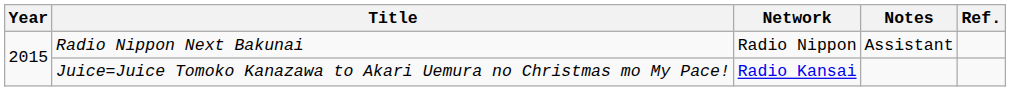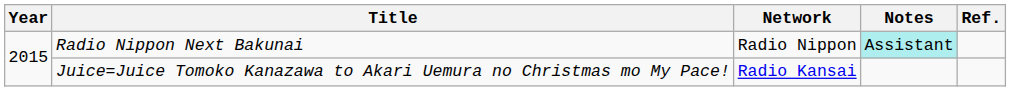(909, 45) no background -> (909, 45) paleturquoise background
